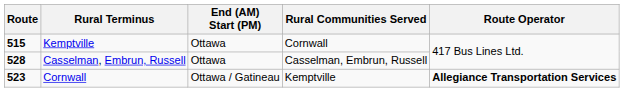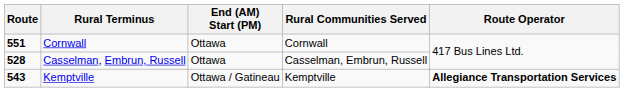(16, 43) 515 -> (16, 43) 551
(69, 43) Kemptville -> (65, 43) Cornwall
(16, 78) 523 -> (16, 78) 543
(65, 78) Cornwall -> (69, 78) Kemptville
